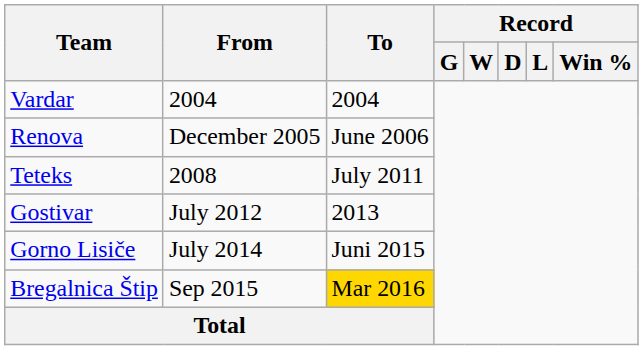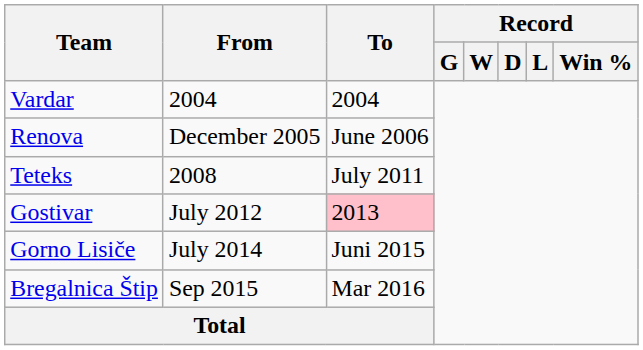(355, 212) no background -> (355, 212) pink background
(378, 288) gold background -> (378, 288) no background
